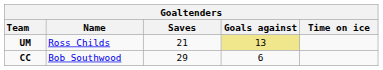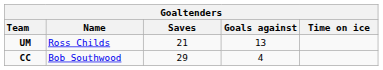(261, 42) khaki background -> (261, 42) no background
(261, 58) 6 -> (261, 58) 4
